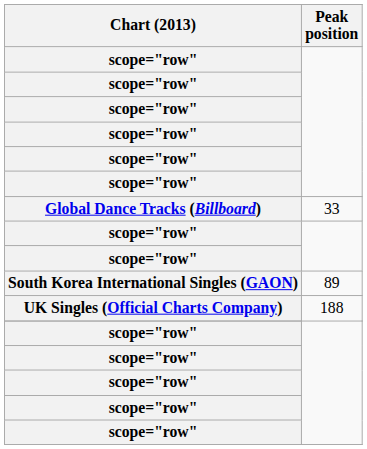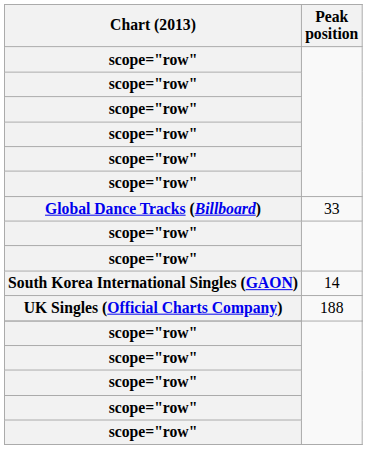(332, 283) 89 -> (332, 283) 14
